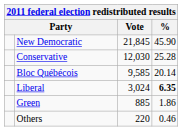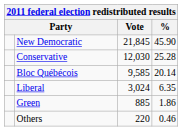(167, 88) bold -> (167, 88) normal
